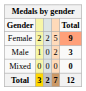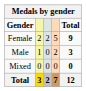(71, 39) lightsalmon background -> (71, 39) no background
